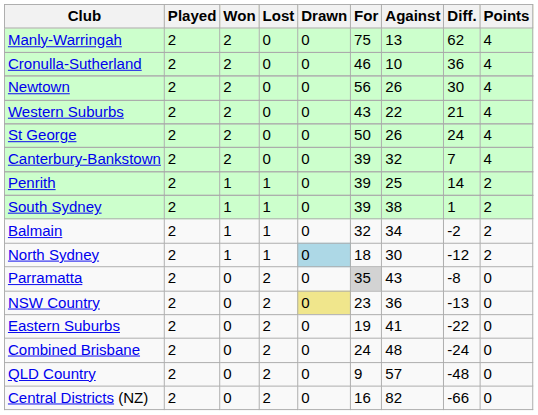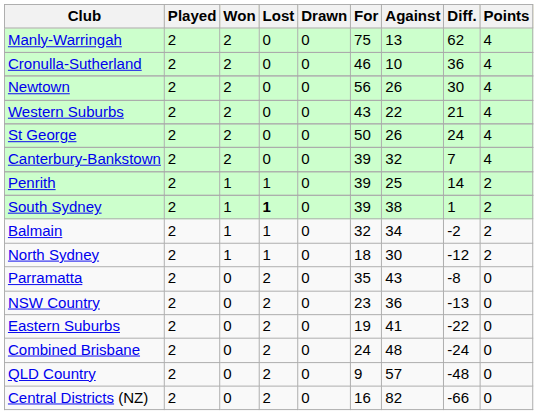(267, 207) normal -> (267, 207) bold
(305, 254) lightblue background -> (305, 254) no background
(362, 278) lightgrey background -> (362, 278) no background
(305, 302) khaki background -> (305, 302) no background
